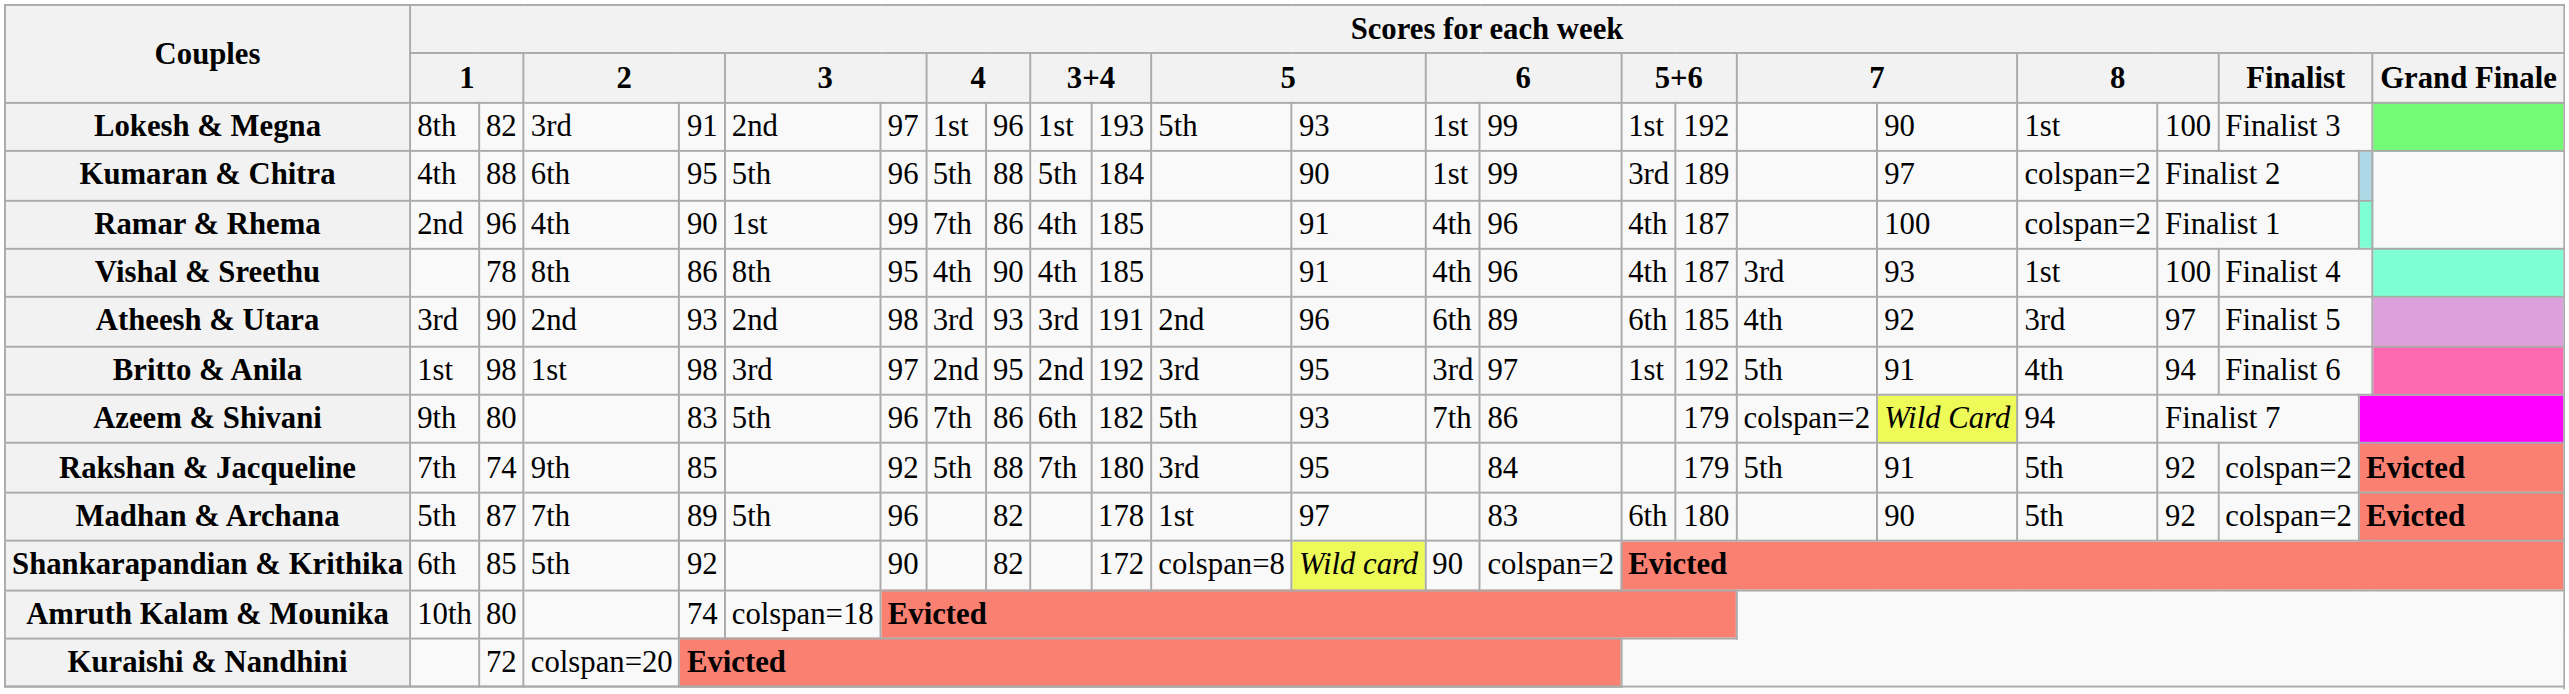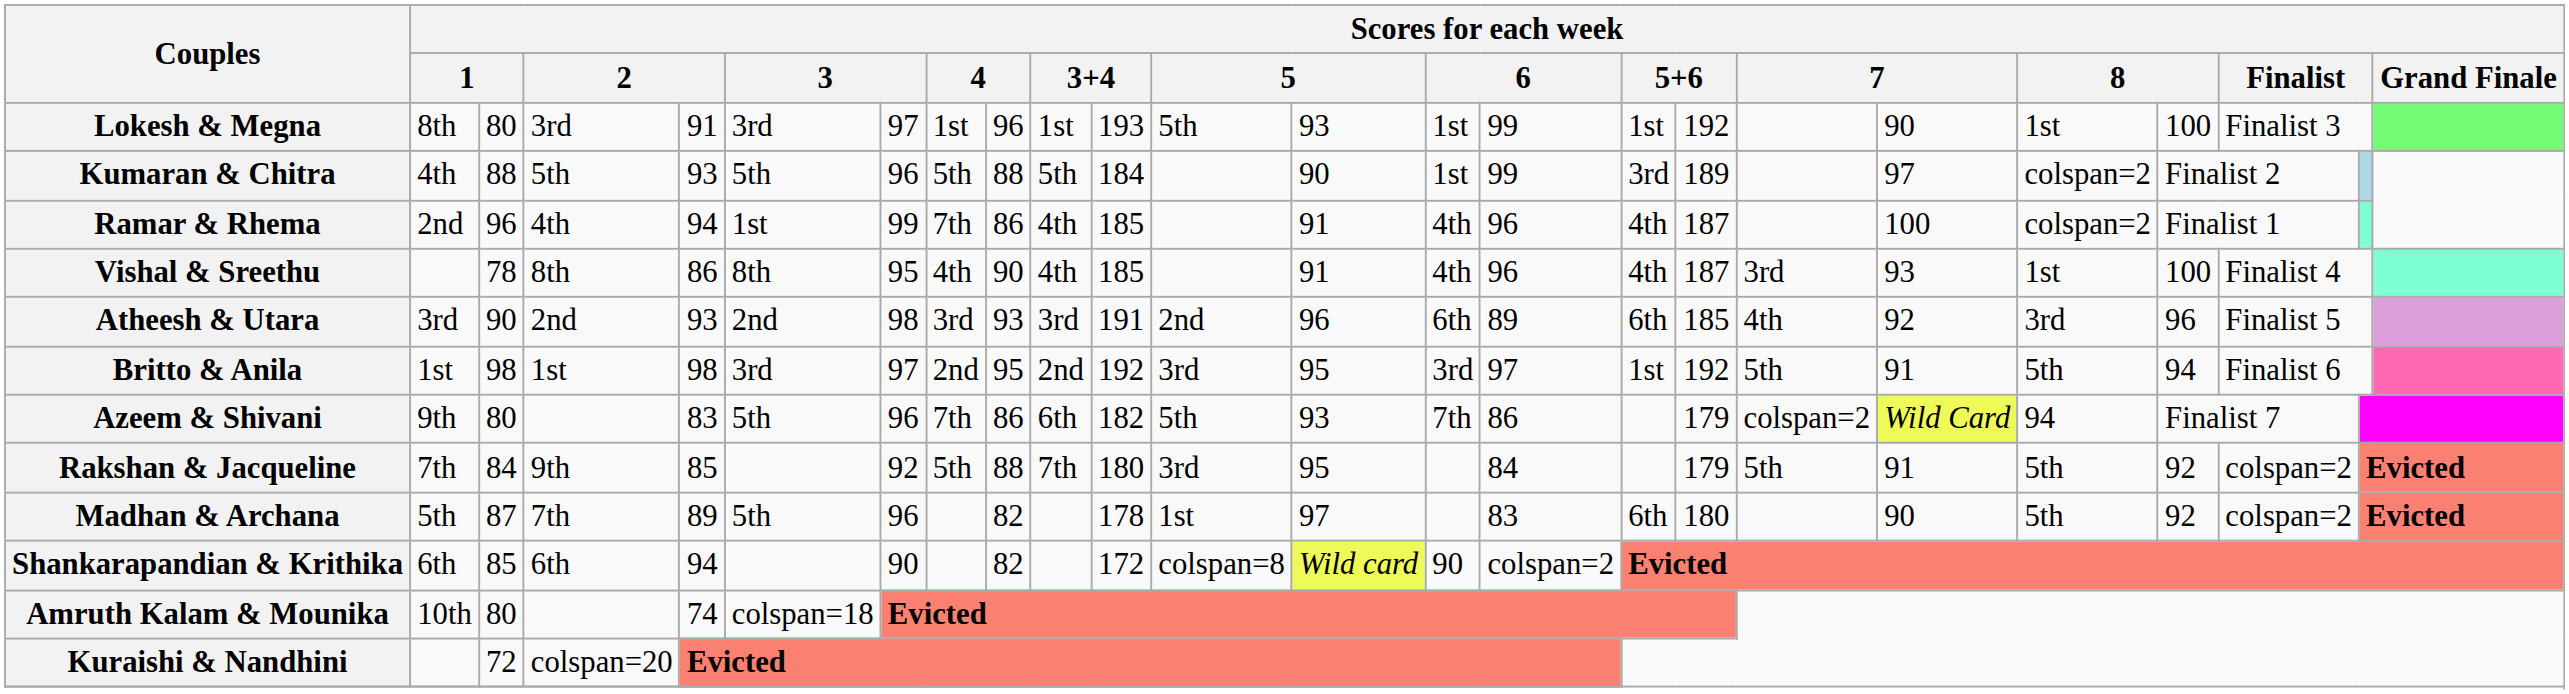(501, 126) 82 -> (501, 126) 80
(755, 126) 2nd -> (752, 126) 3rd
(550, 175) 6th -> (550, 175) 5th
(702, 175) 95 -> (702, 175) 93
(702, 223) 90 -> (702, 223) 94
(2180, 321) 97 -> (2180, 321) 96
(2044, 369) 4th -> (2044, 369) 5th
(501, 467) 74 -> (501, 467) 84
(550, 564) 5th -> (550, 564) 6th
(702, 564) 92 -> (702, 564) 94
